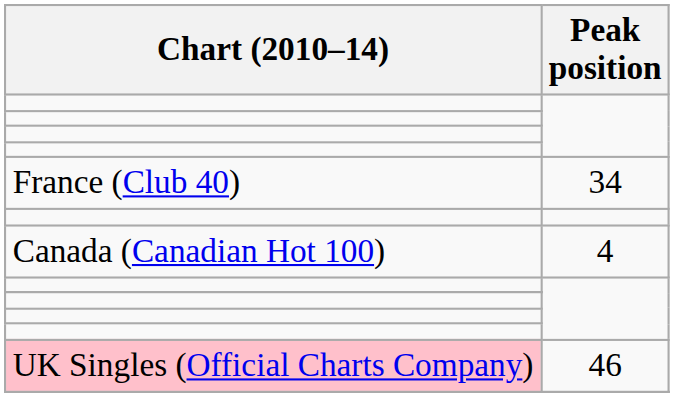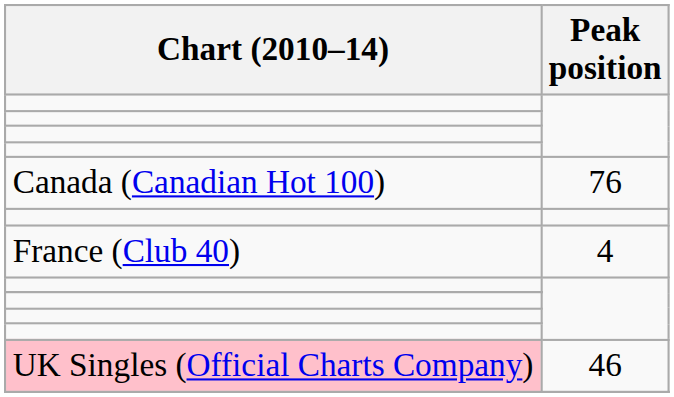(126, 182) France (Club 40) -> (199, 182) Canada (Canadian Hot 100)
(605, 182) 34 -> (605, 182) 76
(199, 250) Canada (Canadian Hot 100) -> (126, 250) France (Club 40)
